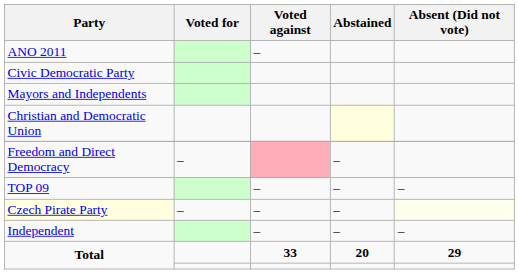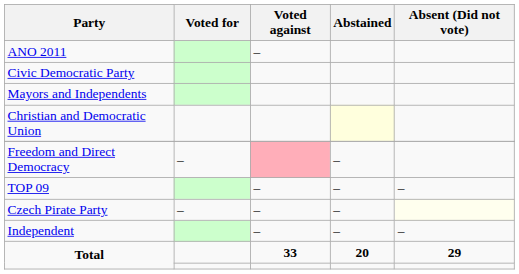(58, 209) lightyellow background -> (58, 209) no background
